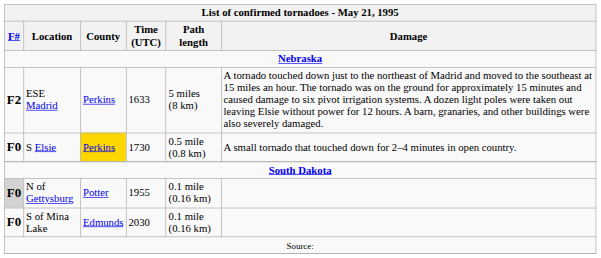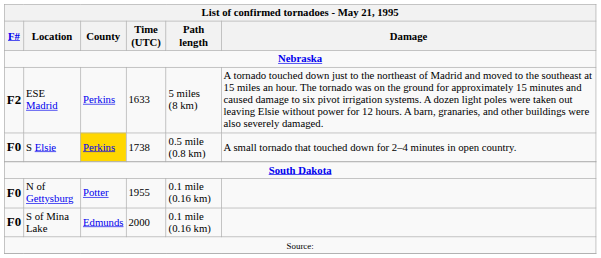(139, 147) 1730 -> (139, 147) 1738
(14, 193) lightgrey background -> (14, 193) no background
(139, 222) 2030 -> (139, 222) 2000
